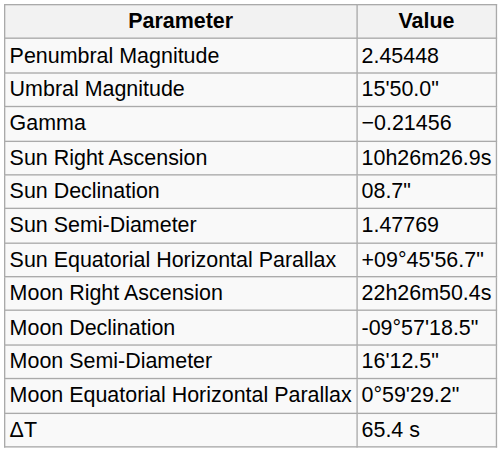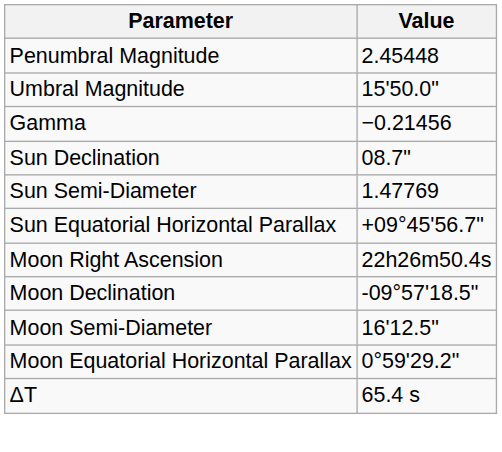- row: (109, 157)
